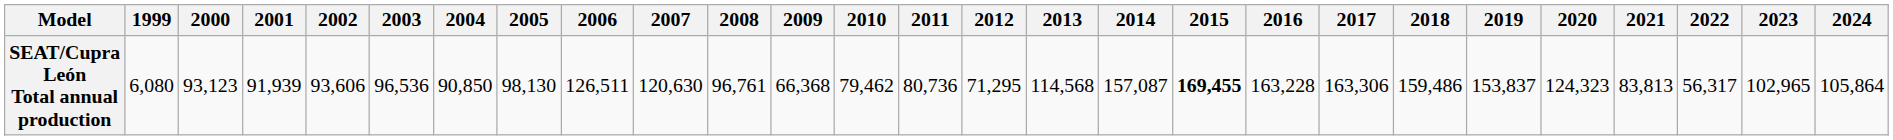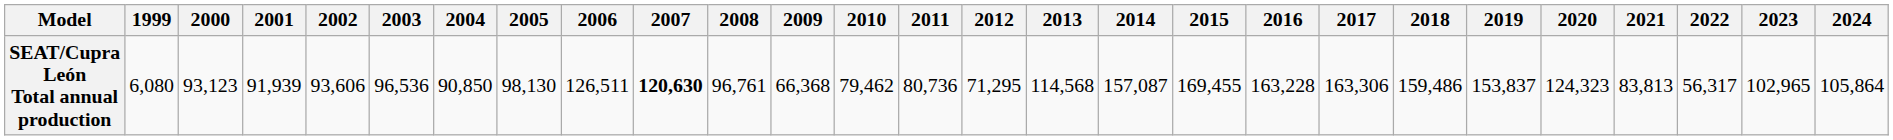(670, 85) normal -> (670, 85) bold
(1209, 85) bold -> (1209, 85) normal
